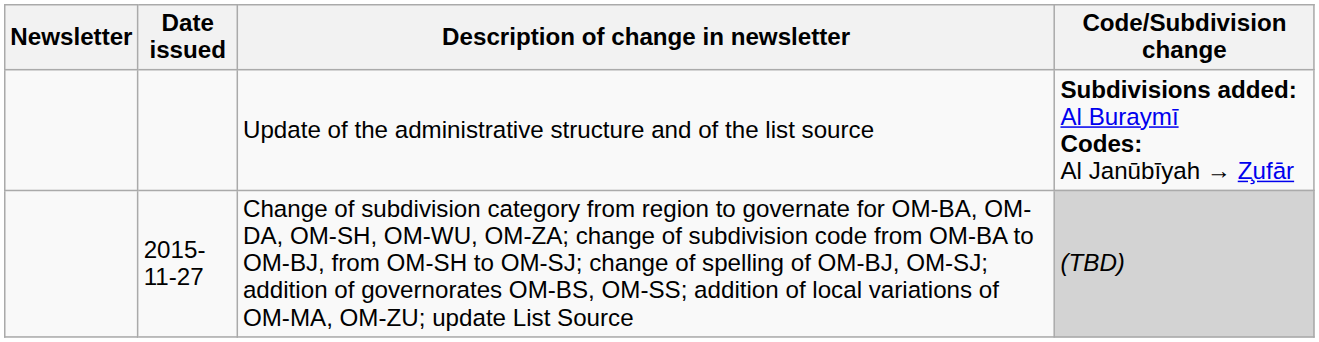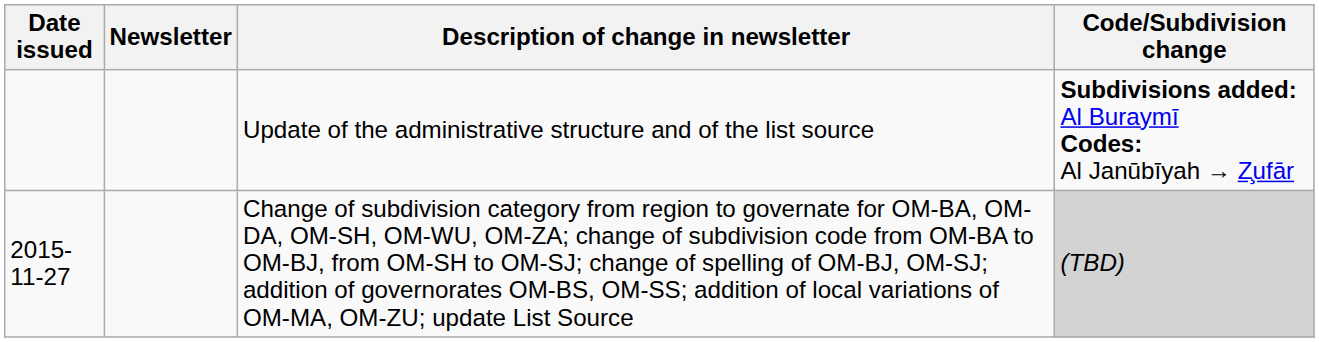columns swapped: (71, 37) <-> (188, 37)
